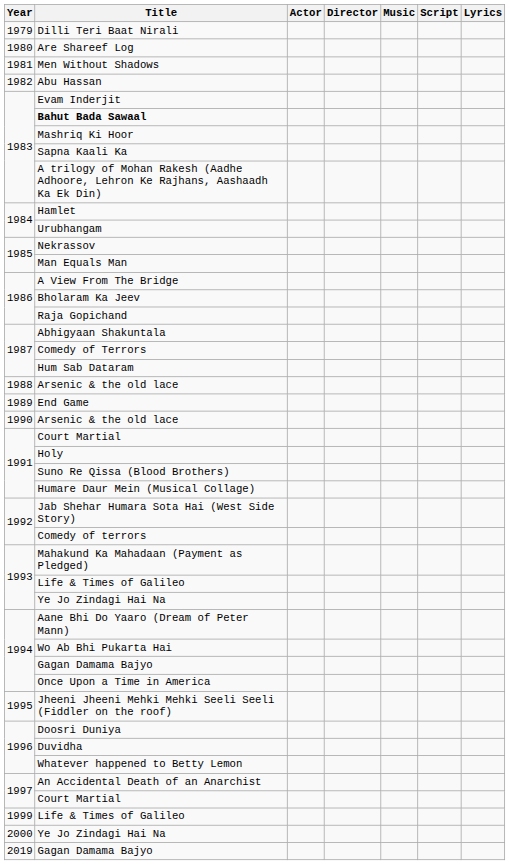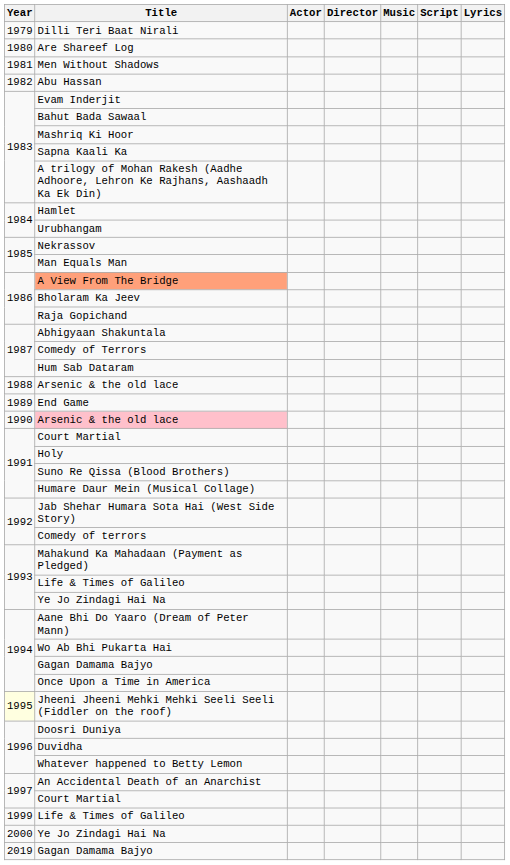(92, 117) bold -> (92, 117) normal
(108, 281) no background -> (108, 281) lightsalmon background
(108, 420) no background -> (108, 420) pink background
(20, 706) no background -> (20, 706) lightyellow background
